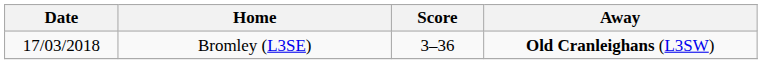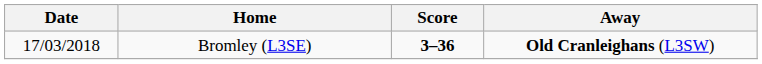(437, 44) normal -> (437, 44) bold
